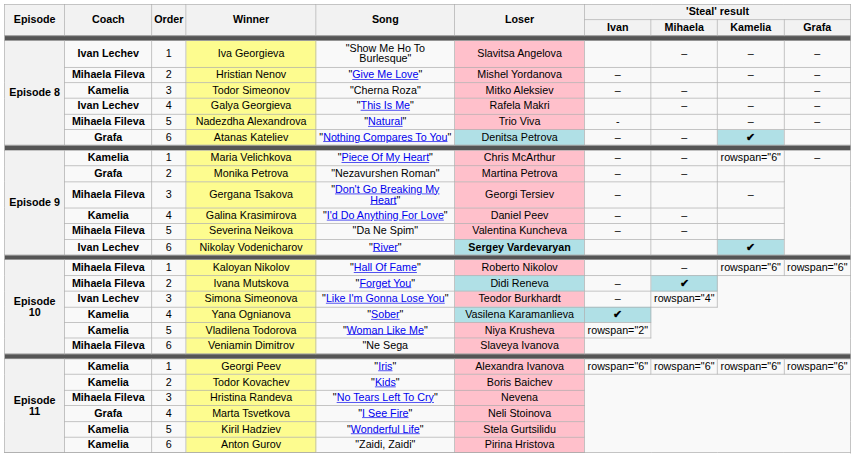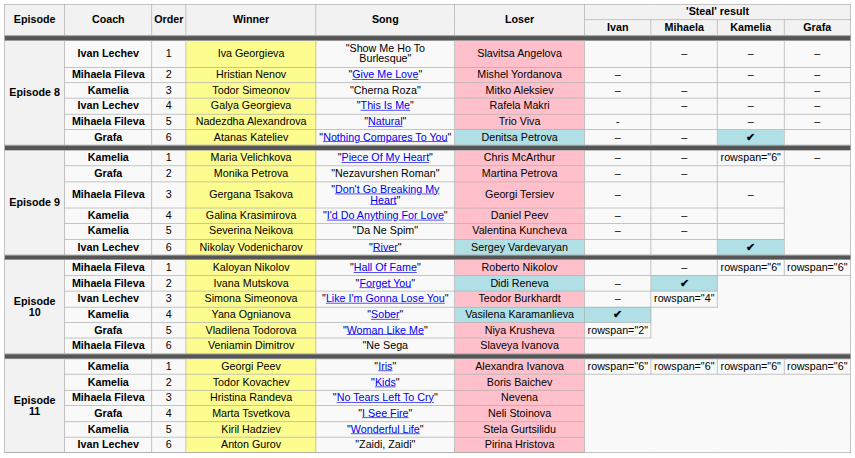(108, 231) Mihaela Fileva -> (108, 231) Kamelia
(520, 247) bold -> (520, 247) normal
(108, 330) Kamelia -> (108, 330) Grafa
(108, 445) Kamelia -> (108, 445) Ivan Lechev
